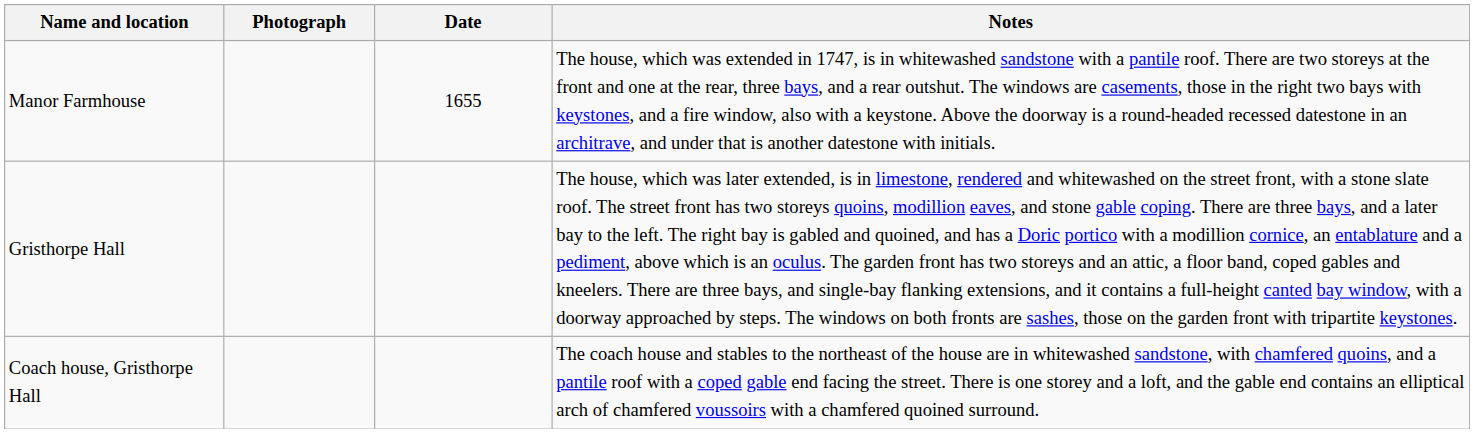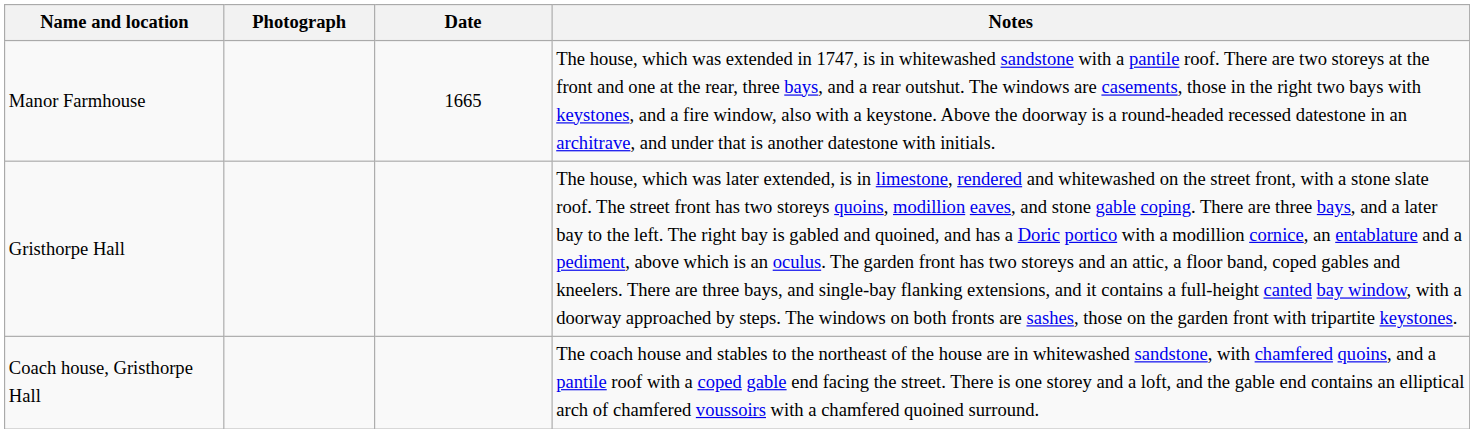(463, 100) 1655 -> (463, 100) 1665
